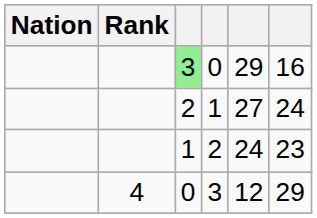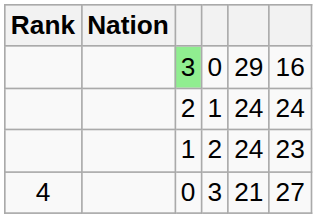columns swapped: (137, 25) <-> (52, 25)
(249, 108) 27 -> (249, 108) 24
(249, 191) 12 -> (249, 191) 21
(290, 191) 29 -> (290, 191) 27
